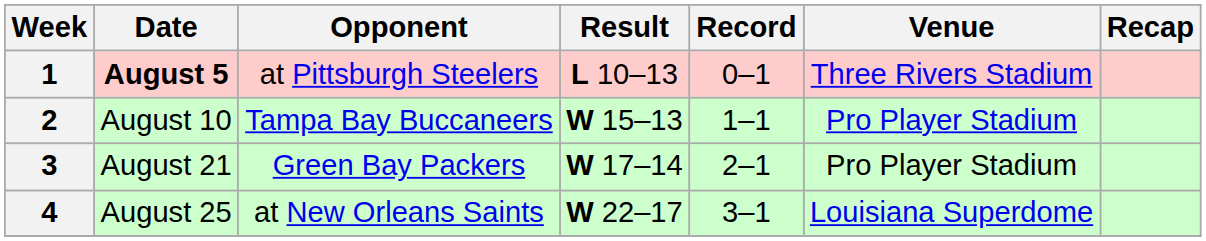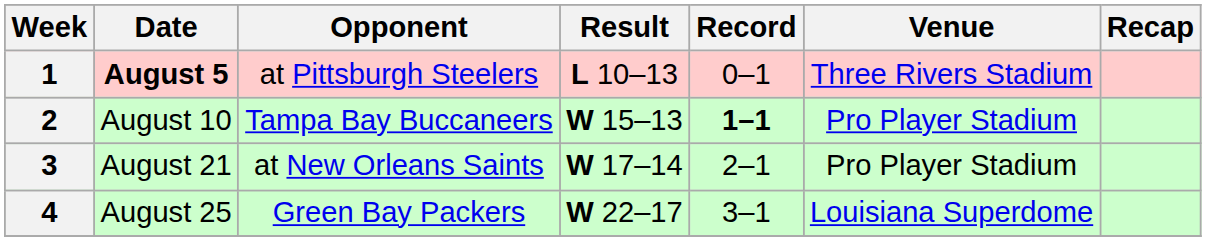(746, 119) normal -> (746, 119) bold
(399, 166) Green Bay Packers -> (399, 166) at New Orleans Saints
(399, 212) at New Orleans Saints -> (399, 212) Green Bay Packers
